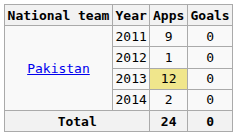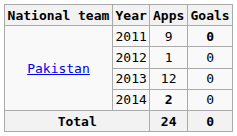(210, 36) normal -> (210, 36) bold
(169, 79) khaki background -> (169, 79) no background
(169, 100) normal -> (169, 100) bold
